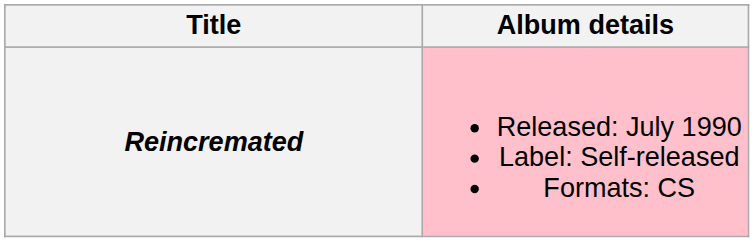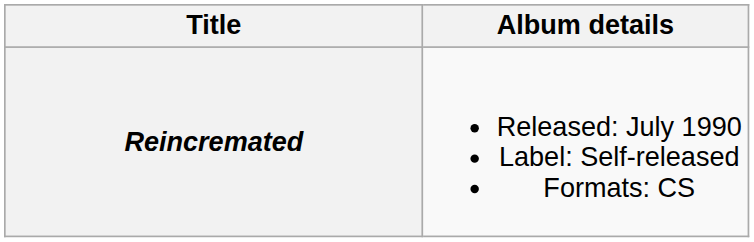(585, 157) pink background -> (585, 157) no background
